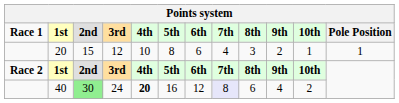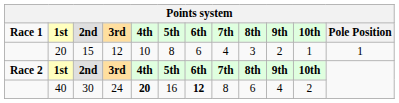(88, 88) lightgreen background -> (88, 88) no background
(199, 88) normal -> (199, 88) bold
(226, 88) lavender background -> (226, 88) no background
